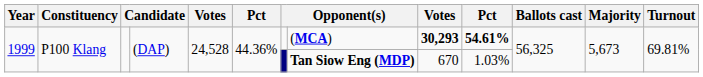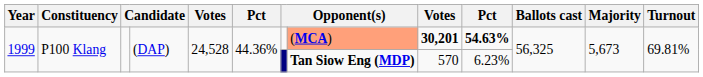(311, 38) no background -> (311, 38) lightsalmon background
(440, 38) 30,293 -> (440, 38) 30,201
(487, 38) 54.61% -> (487, 38) 54.63%
(448, 60) 670 -> (448, 60) 570
(492, 60) 1.03% -> (492, 60) 6.23%
